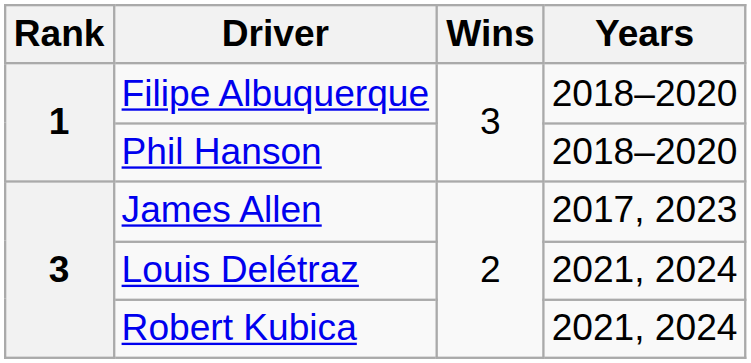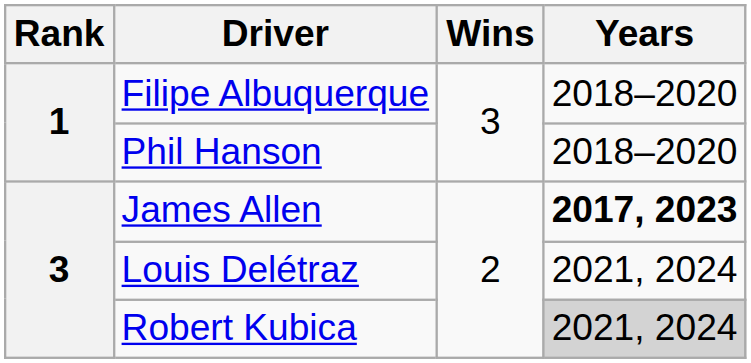(645, 210) normal -> (645, 210) bold
(645, 328) no background -> (645, 328) lightgrey background
